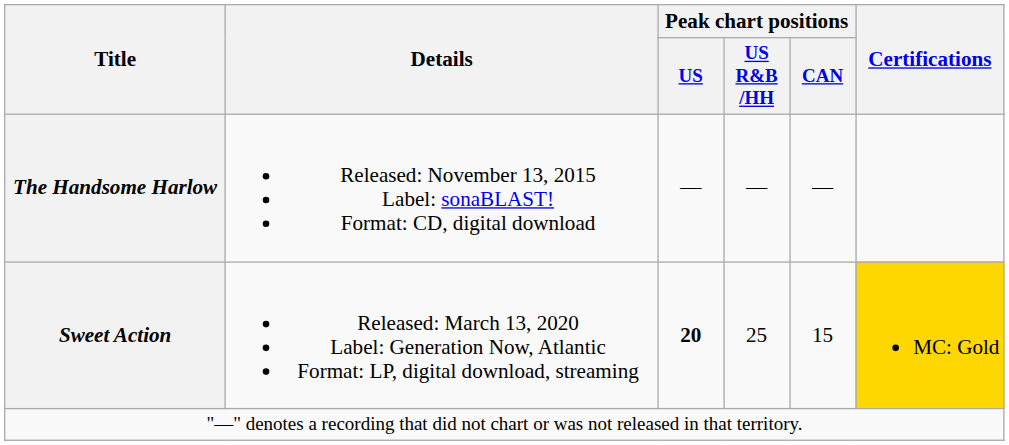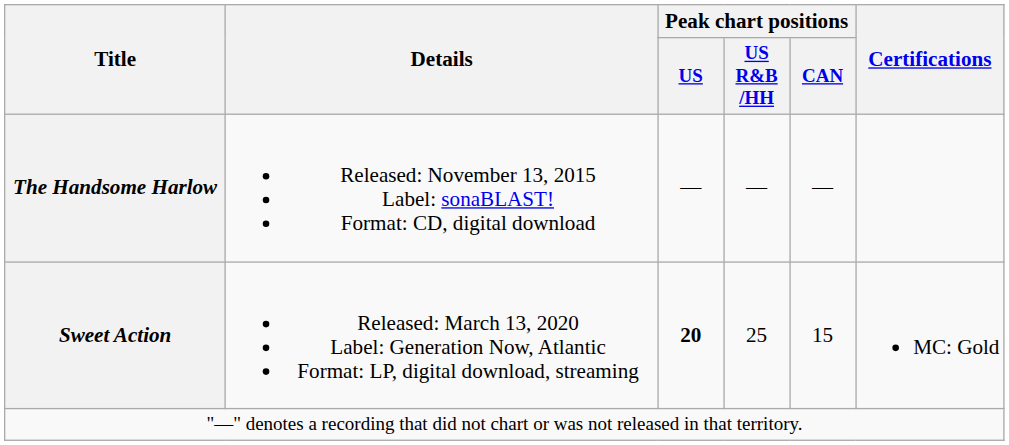(930, 347) gold background -> (930, 347) no background
